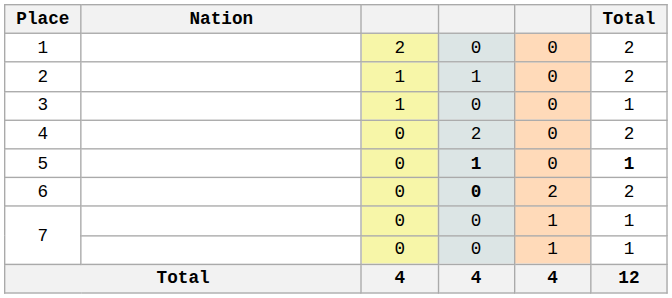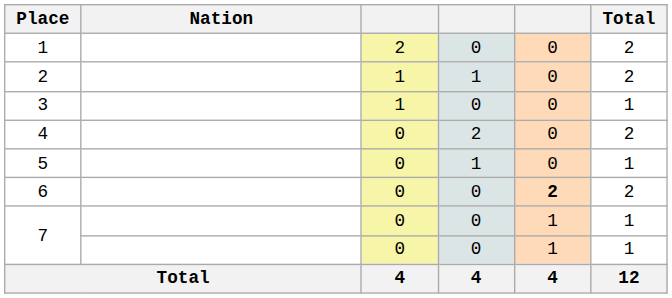(476, 163) bold -> (476, 163) normal
(629, 163) bold -> (629, 163) normal
(476, 192) bold -> (476, 192) normal
(553, 192) normal -> (553, 192) bold
